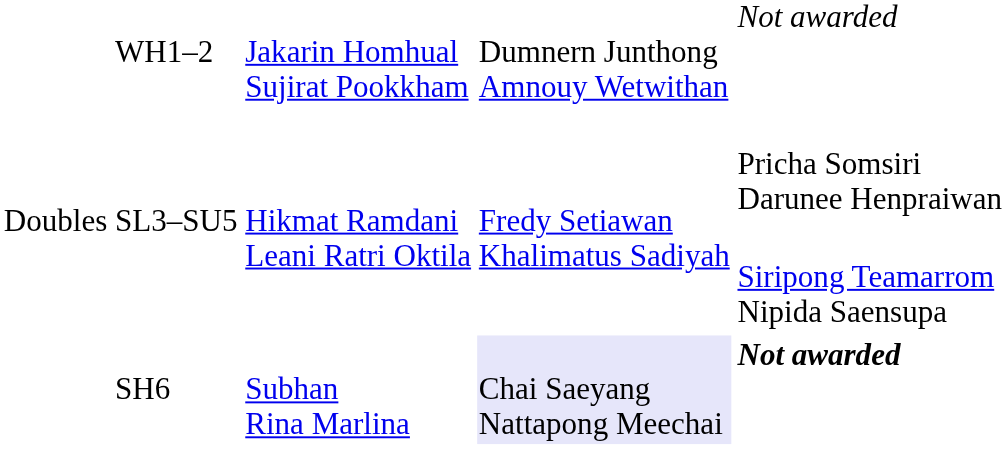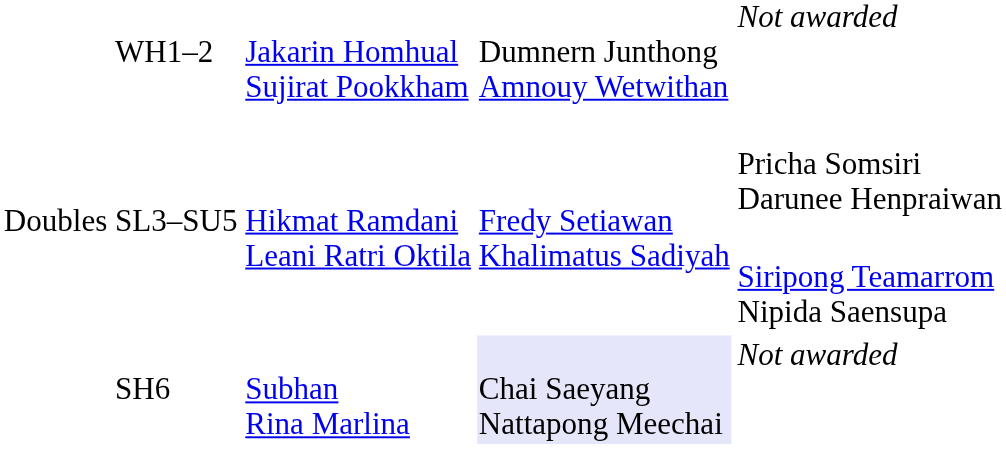(819, 354) bold -> (818, 354) normal
